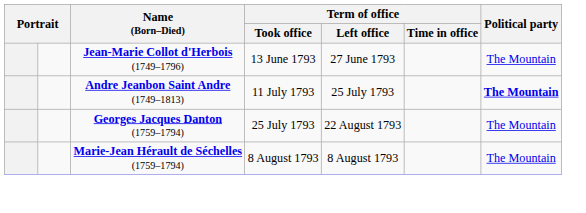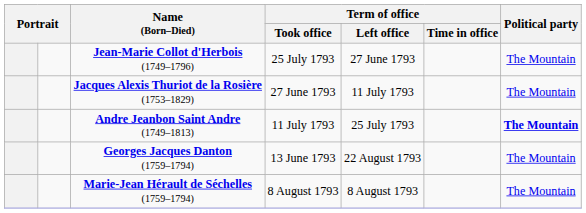(283, 59) 13 June 1793 -> (303, 59) 25 July 1793
+ row: (168, 92)
(283, 125) 25 July 1793 -> (303, 158) 13 June 1793
